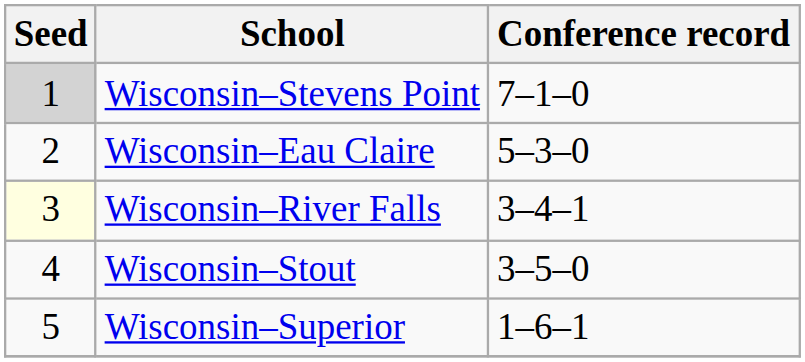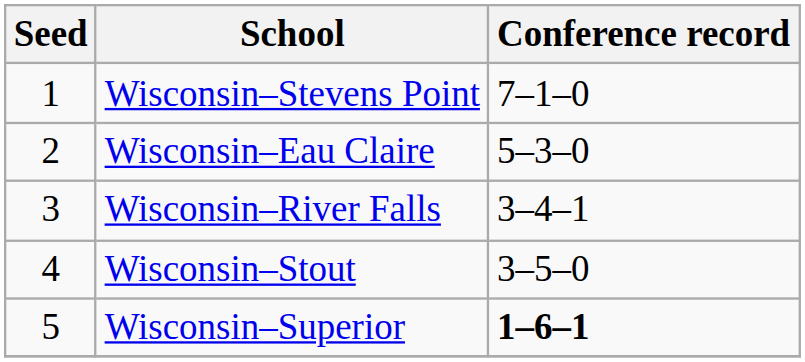(51, 92) lightgrey background -> (51, 92) no background
(51, 209) lightyellow background -> (51, 209) no background
(543, 326) normal -> (543, 326) bold
